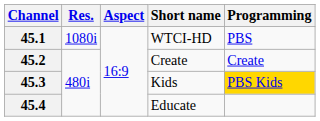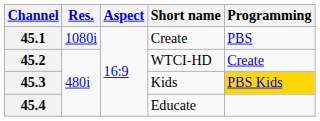(181, 37) WTCI-HD -> (169, 37) Create
(169, 60) Create -> (181, 60) WTCI-HD
